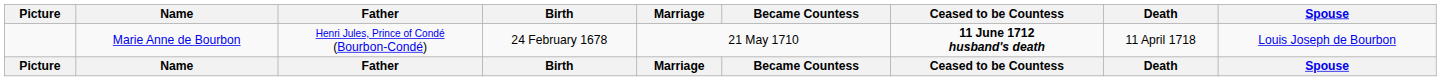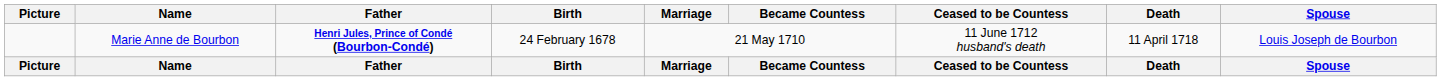(380, 41) normal -> (383, 40) bold
(997, 40) bold -> (1001, 40) normal
